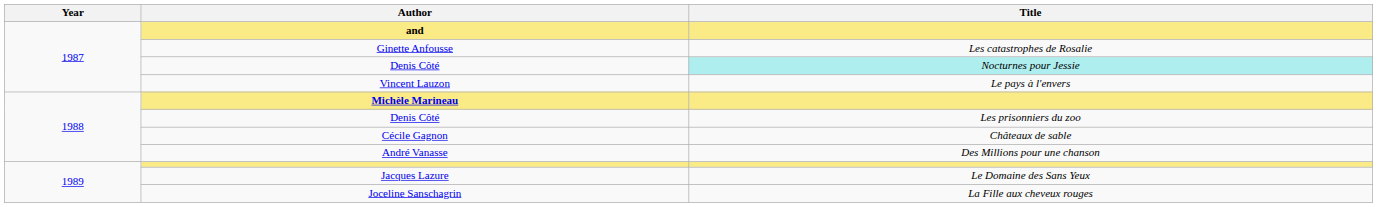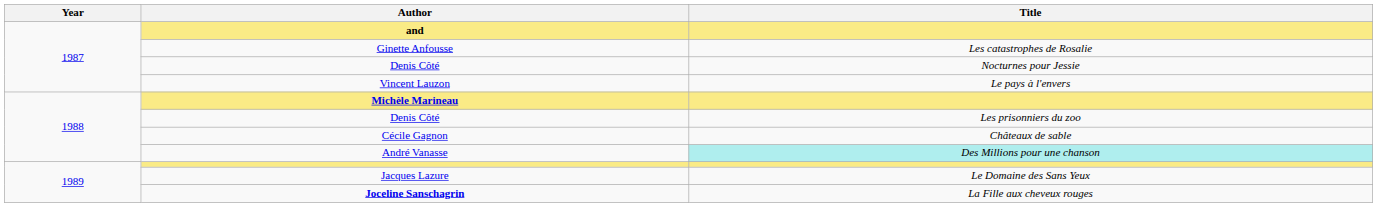(1031, 65) paleturquoise background -> (1031, 65) no background
(1031, 153) no background -> (1031, 153) paleturquoise background
(415, 193) normal -> (415, 193) bold
